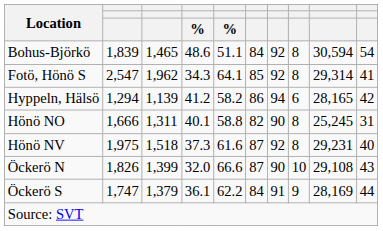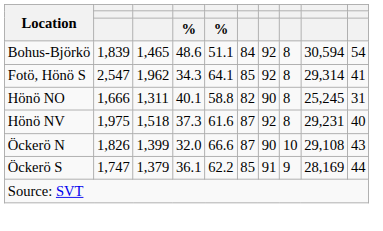- row: (54, 98)
(257, 191) 84 -> (248, 168) 85
